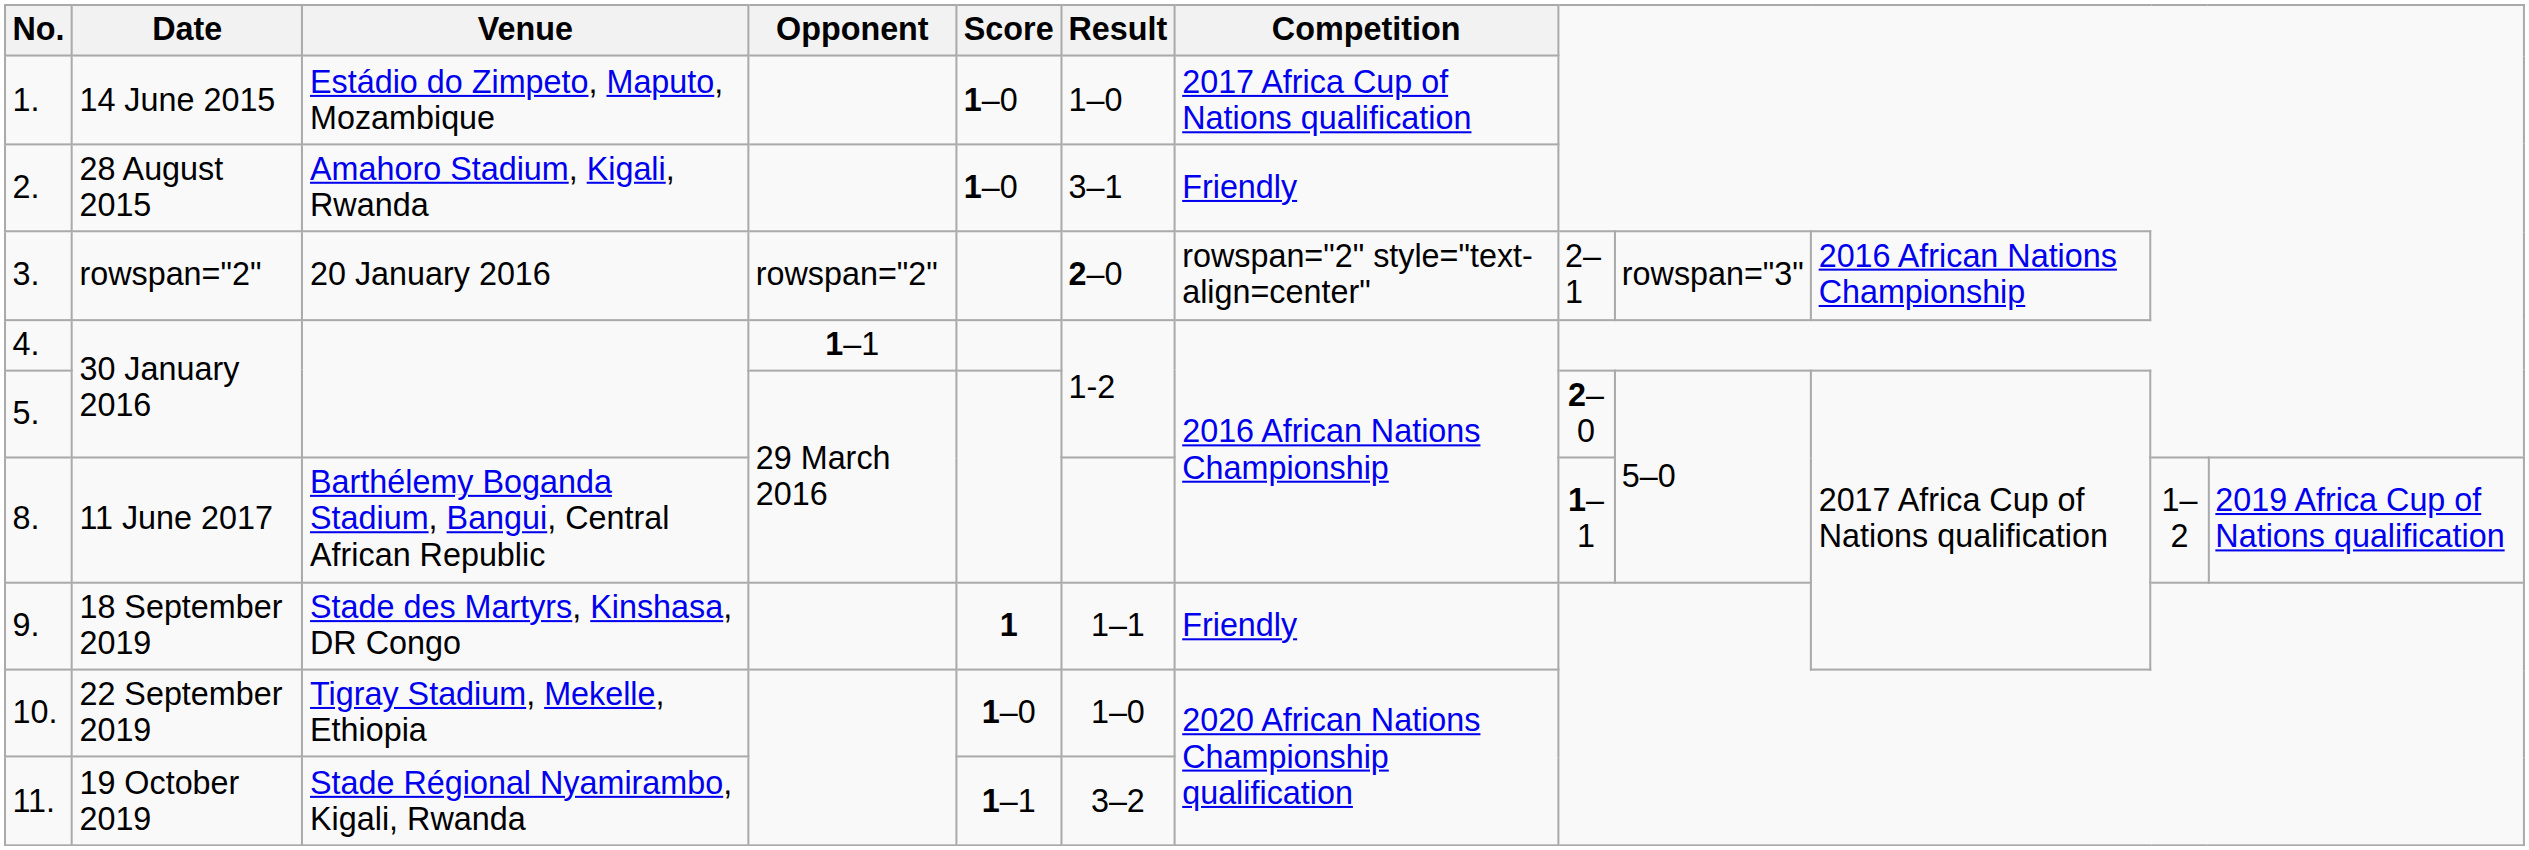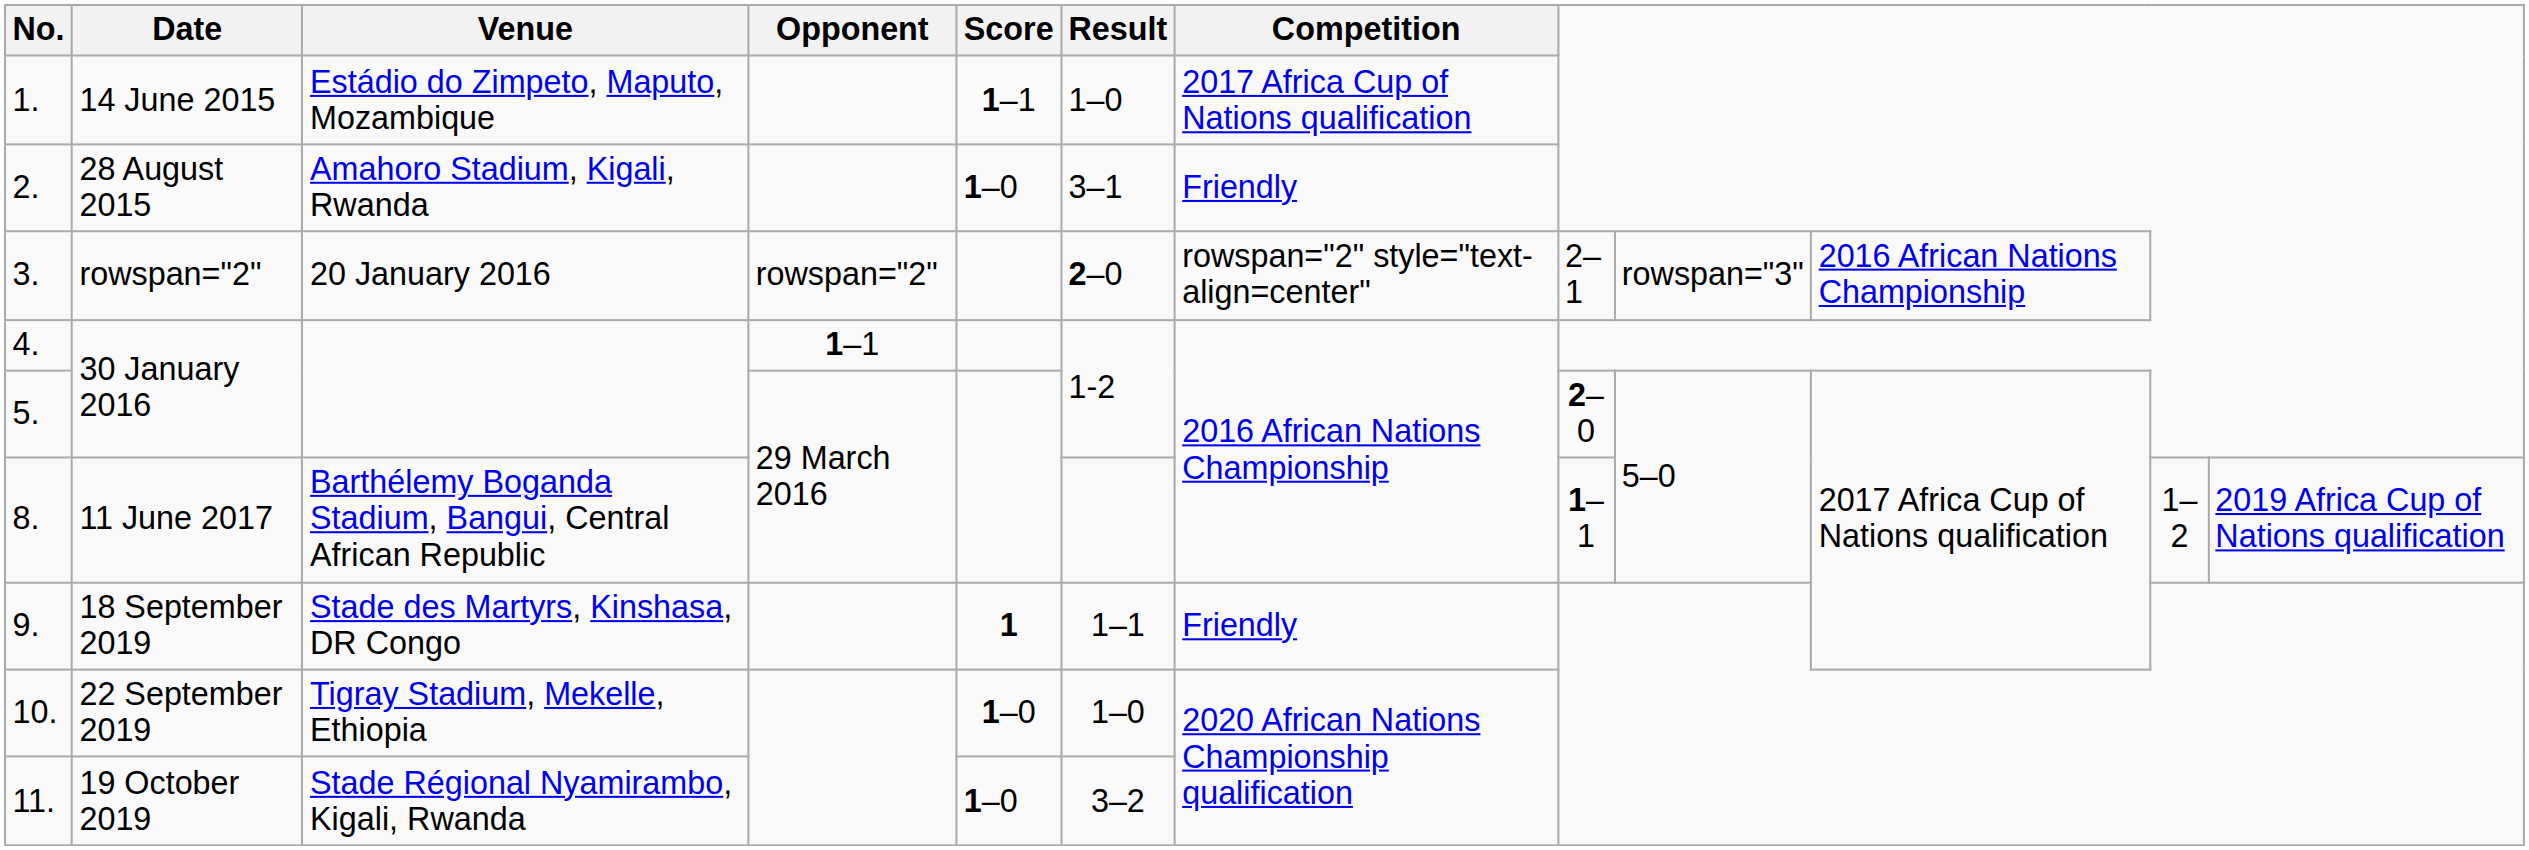(991, 99) 1–0 -> (1009, 99) 1–1
(1009, 800) 1–1 -> (991, 800) 1–0
